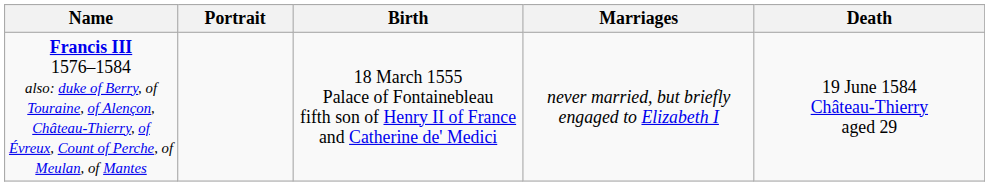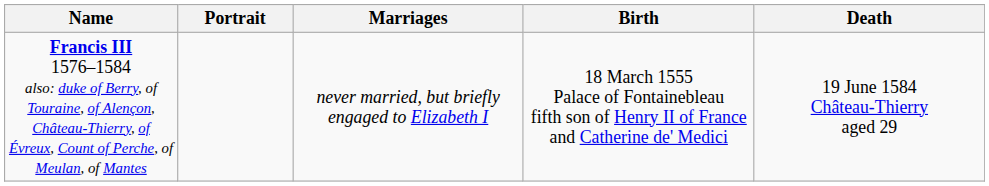columns swapped: (408, 18) <-> (639, 18)
